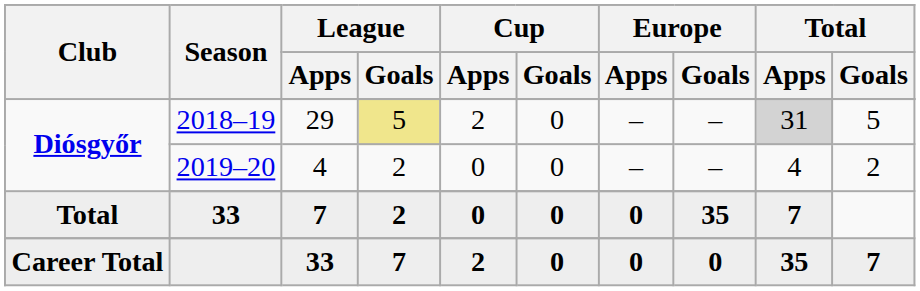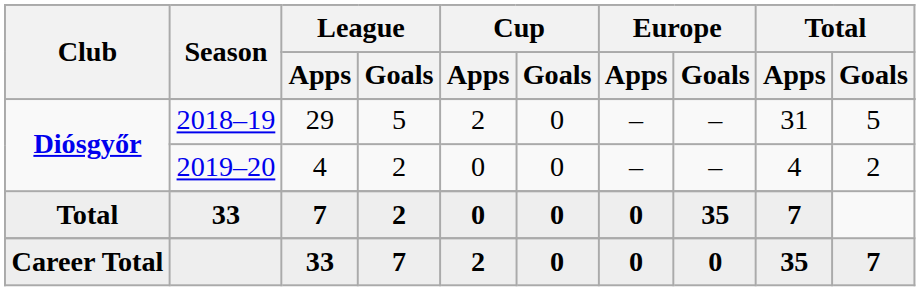(399, 121) khaki background -> (399, 121) no background
(794, 121) lightgrey background -> (794, 121) no background
